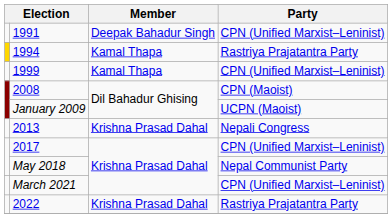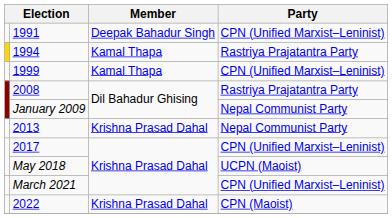(257, 90) CPN (Maoist) -> (289, 90) Rastriya Prajatantra Party
(261, 109) UCPN (Maoist) -> (284, 109) Nepal Communist Party
(265, 128) Nepali Congress -> (284, 128) Nepal Communist Party
(284, 166) Nepal Communist Party -> (261, 166) UCPN (Maoist)
(289, 204) Rastriya Prajatantra Party -> (257, 204) CPN (Maoist)
